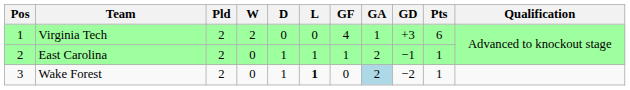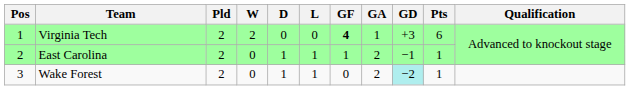(346, 34) normal -> (346, 34) bold
(315, 74) bold -> (315, 74) normal
(377, 74) lightblue background -> (377, 74) no background
(408, 74) no background -> (408, 74) paleturquoise background
